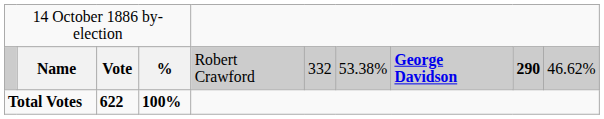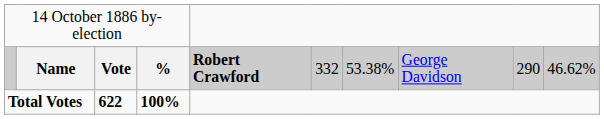(225, 68) normal -> (226, 68) bold
(426, 68) bold -> (432, 68) normal
(528, 68) bold -> (528, 68) normal
